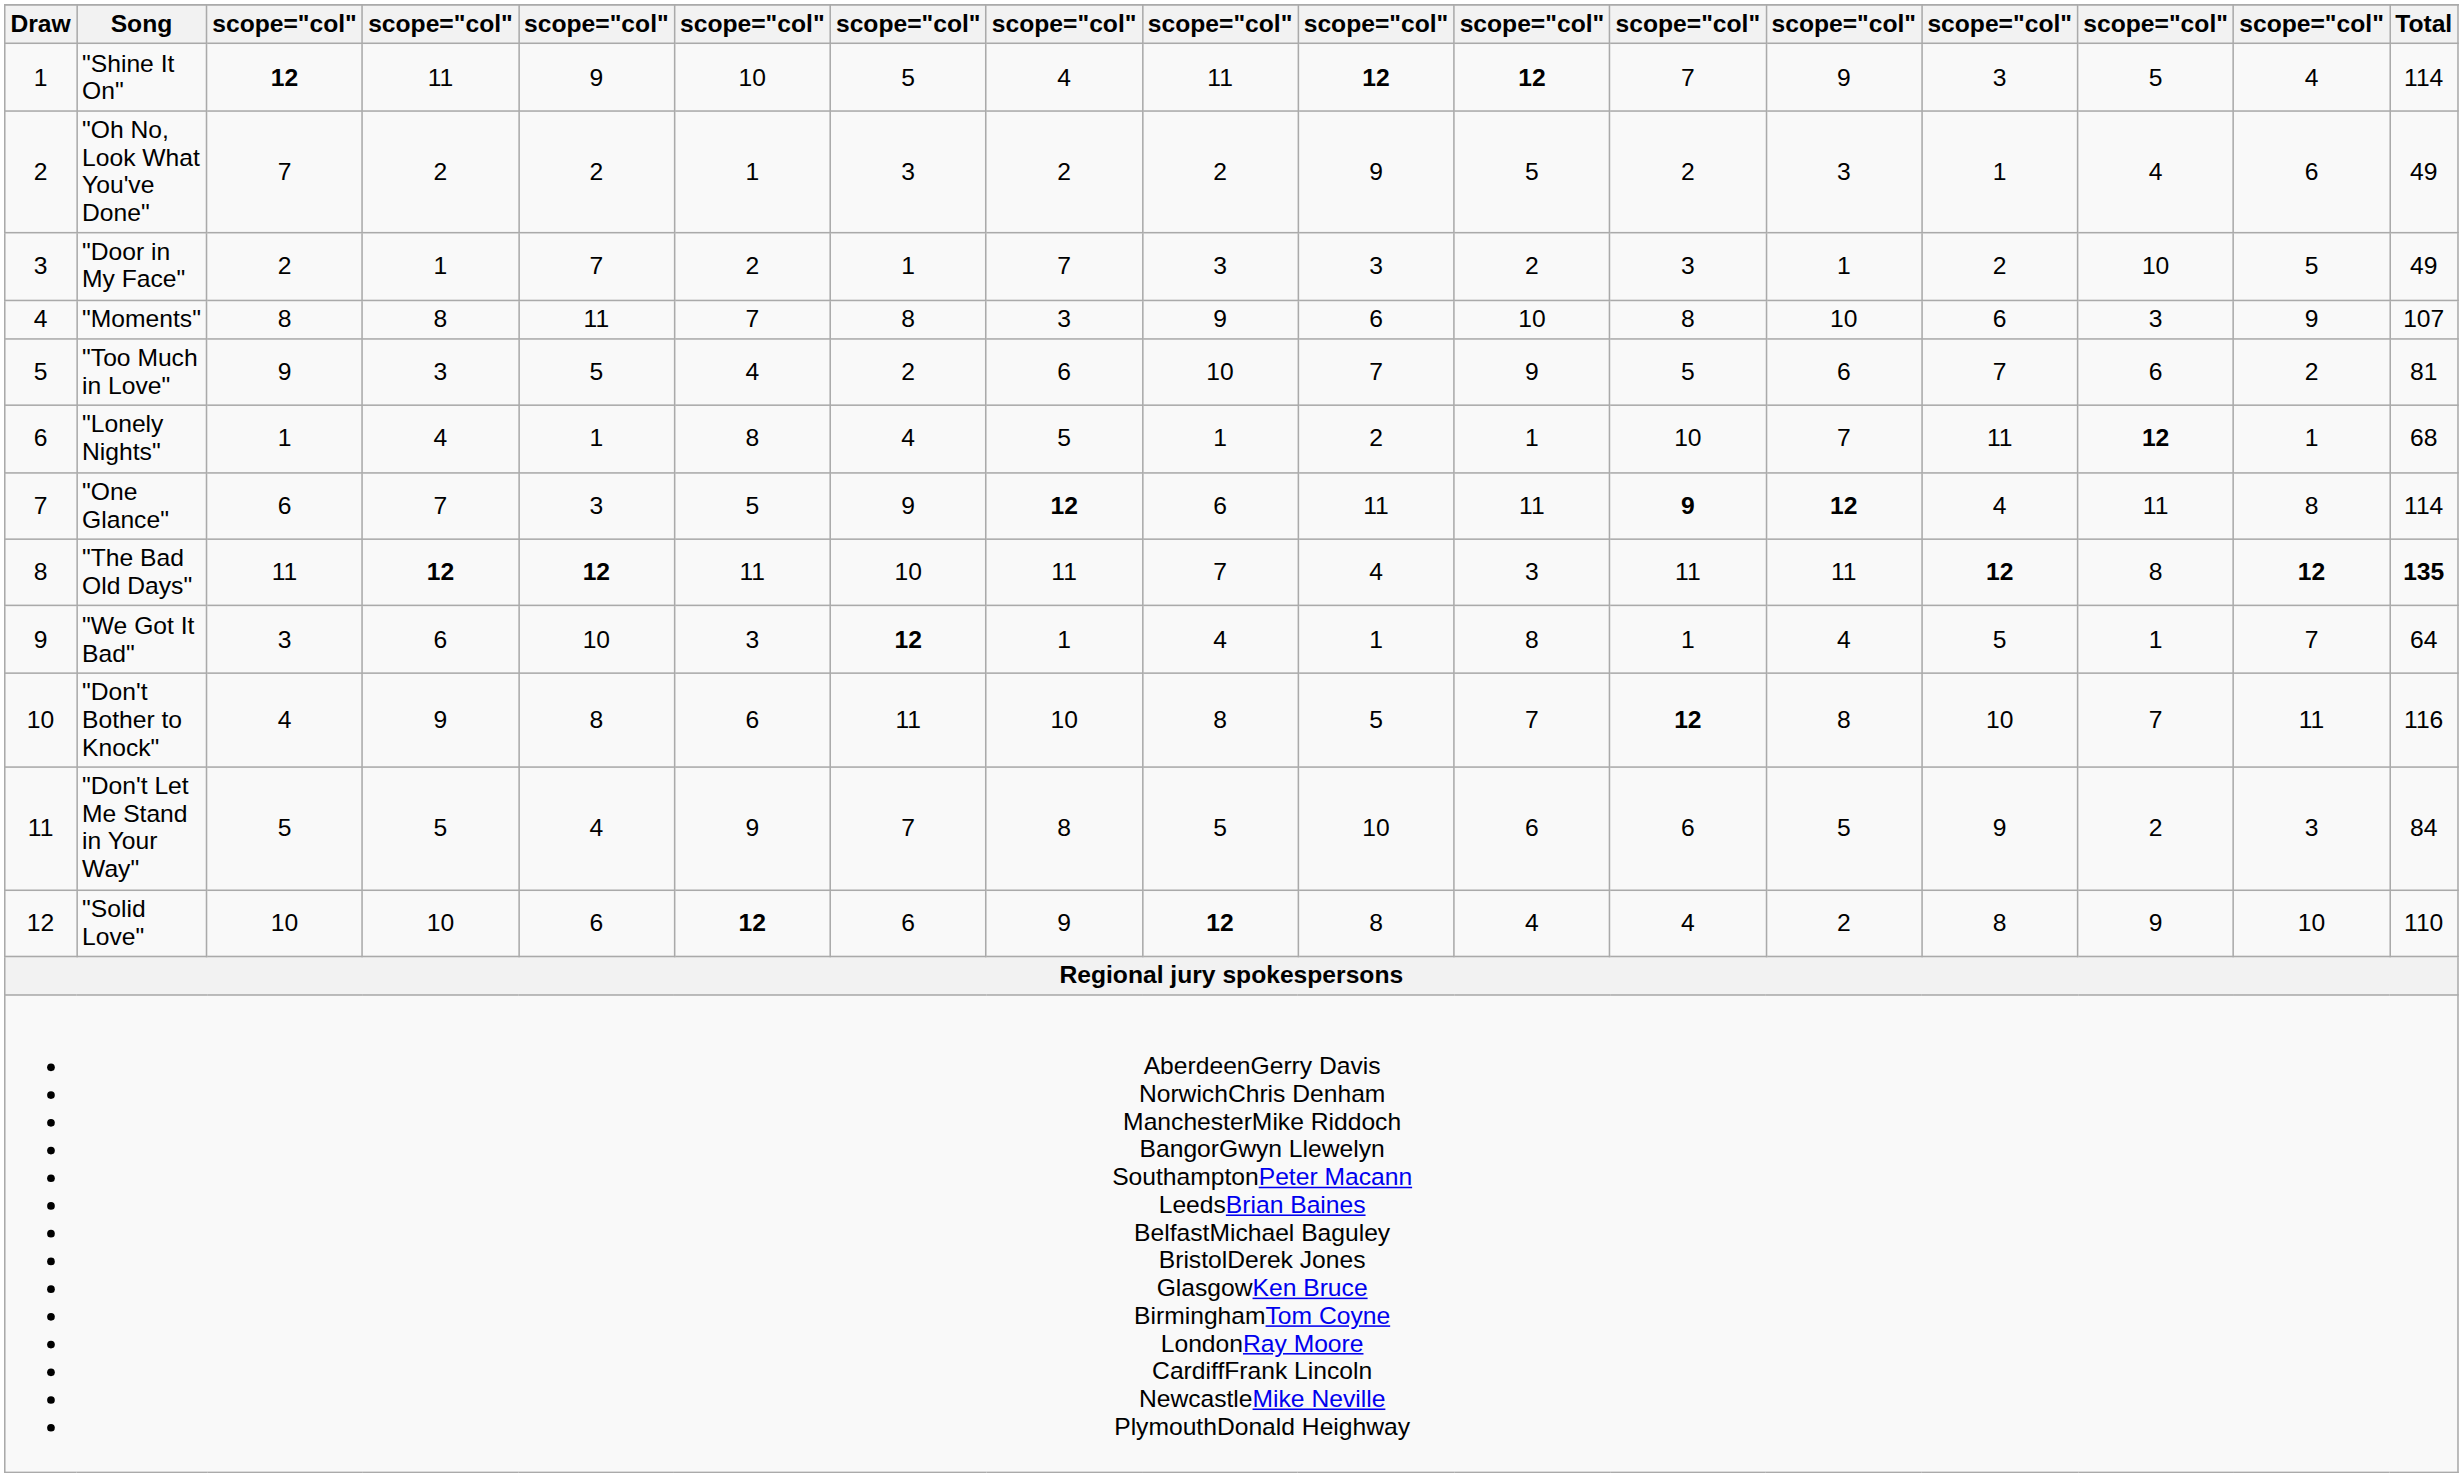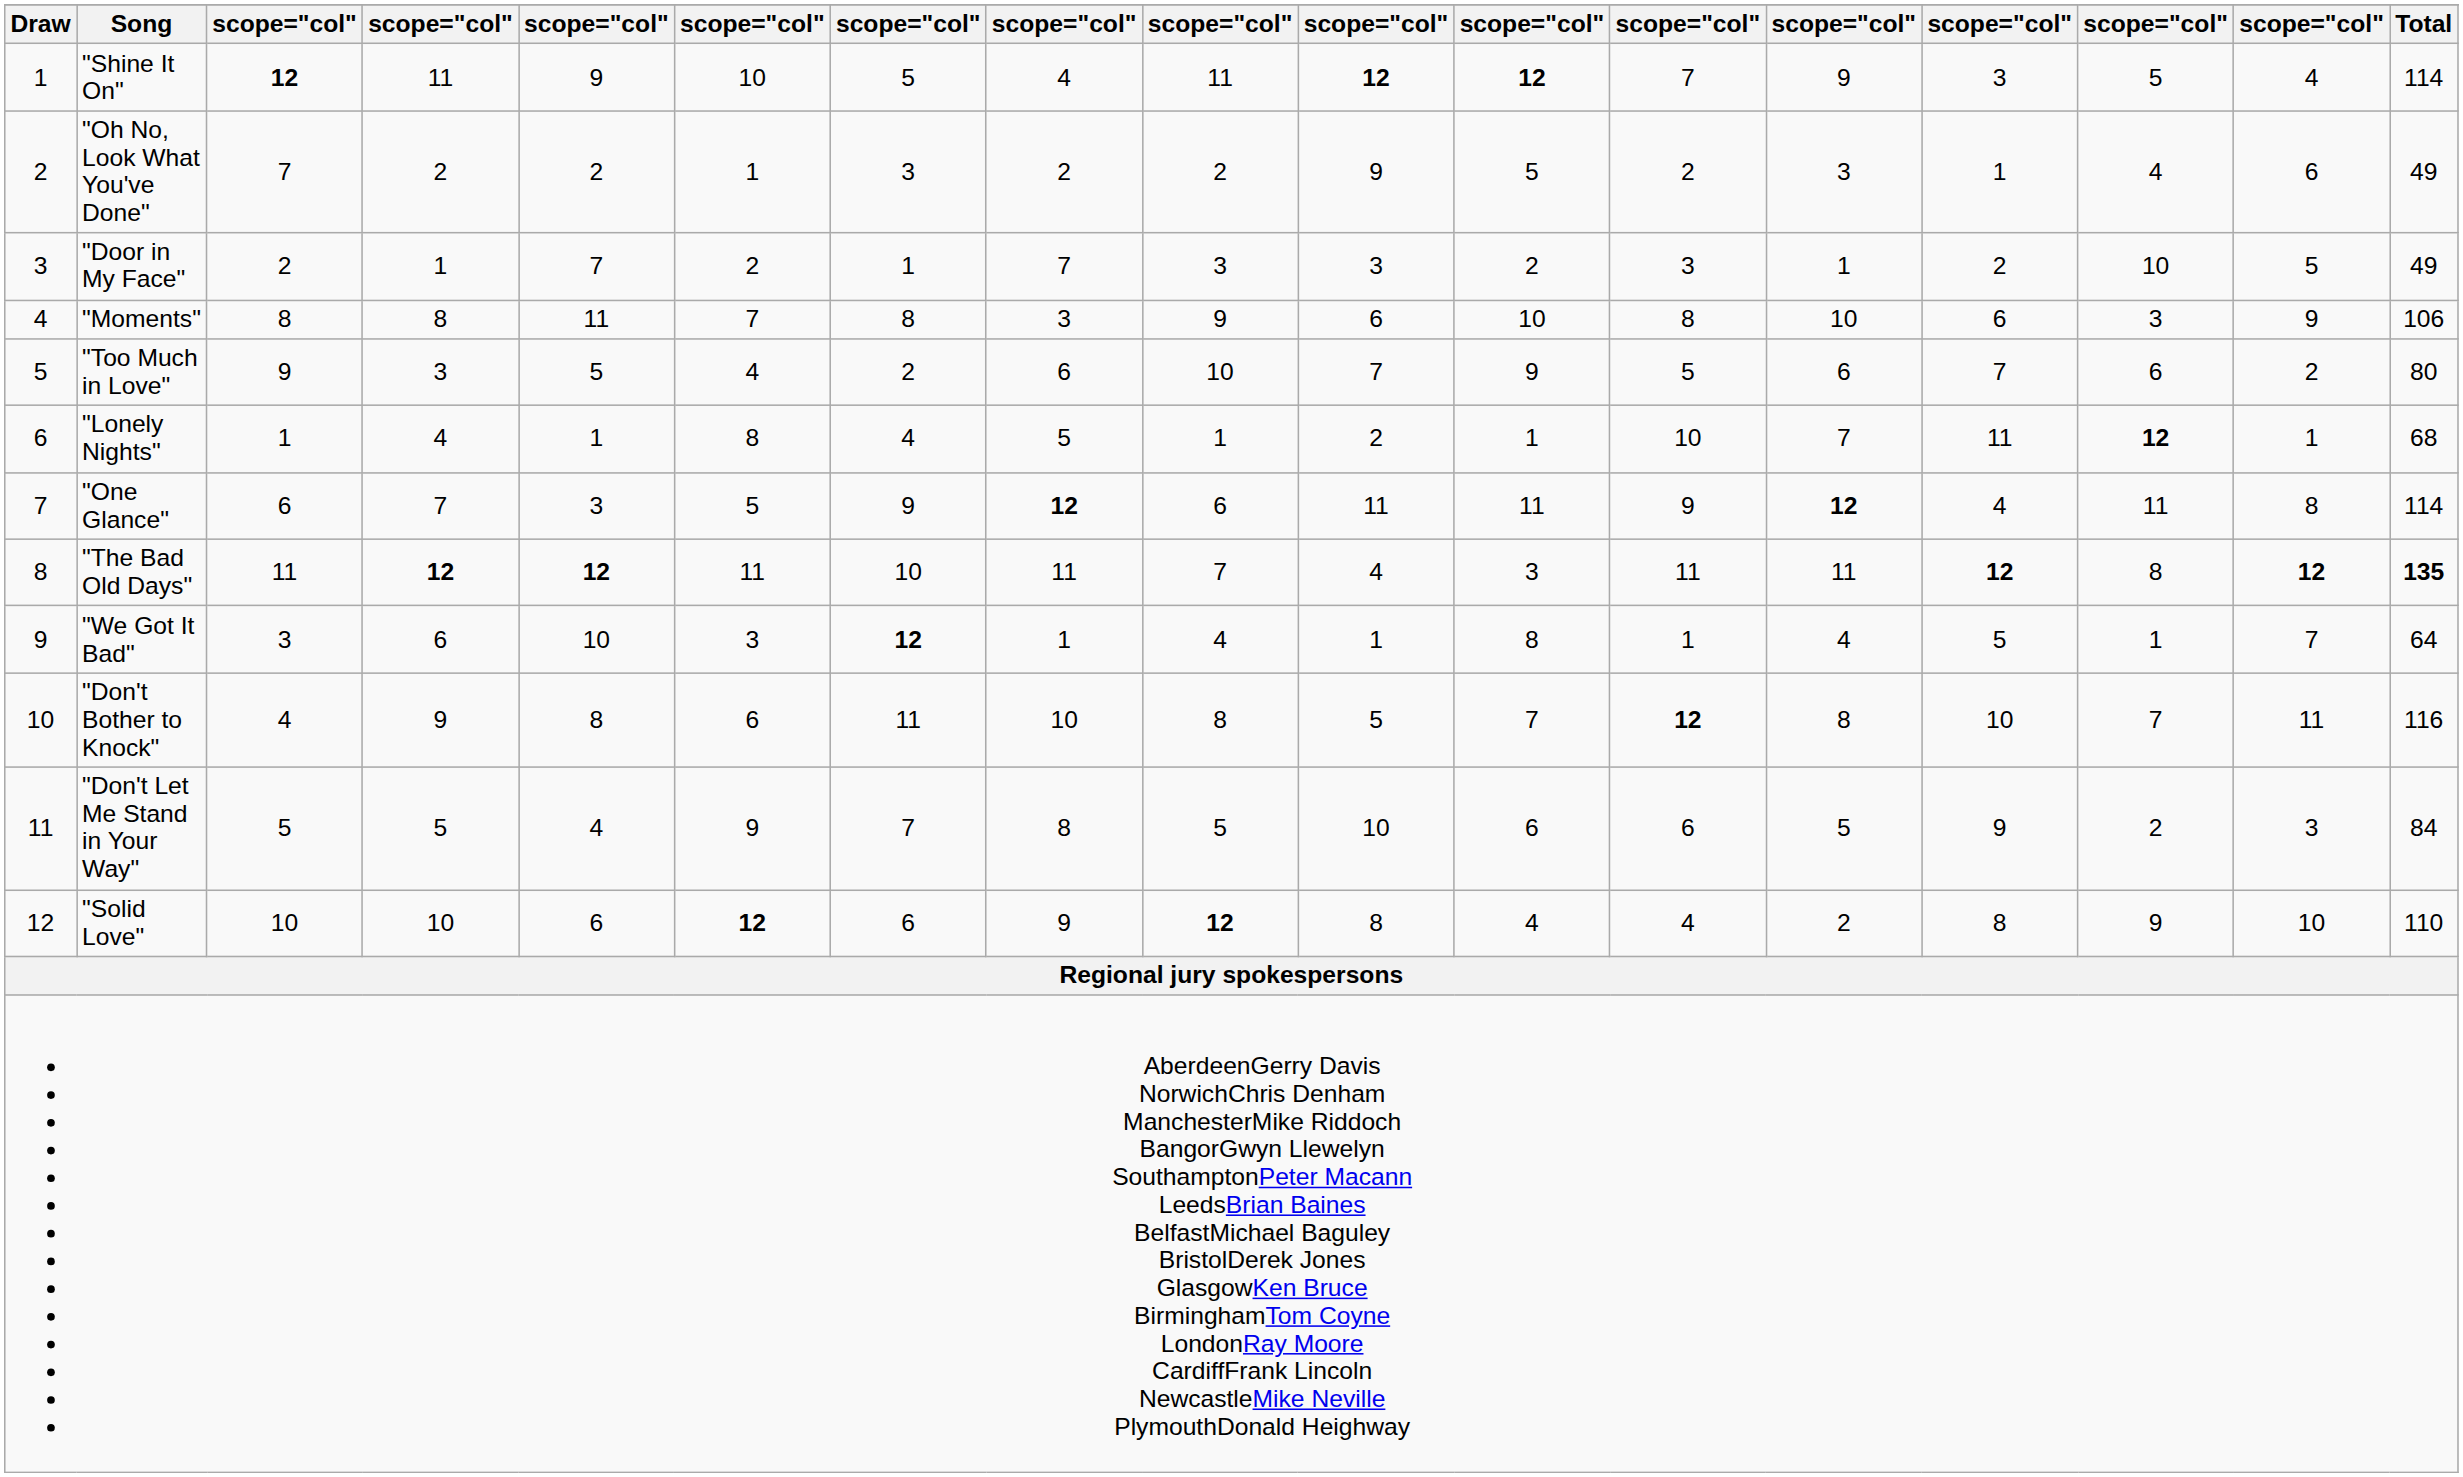(2424, 318) 107 -> (2424, 318) 106
(2424, 371) 81 -> (2424, 371) 80
(1688, 505) bold -> (1688, 505) normal
